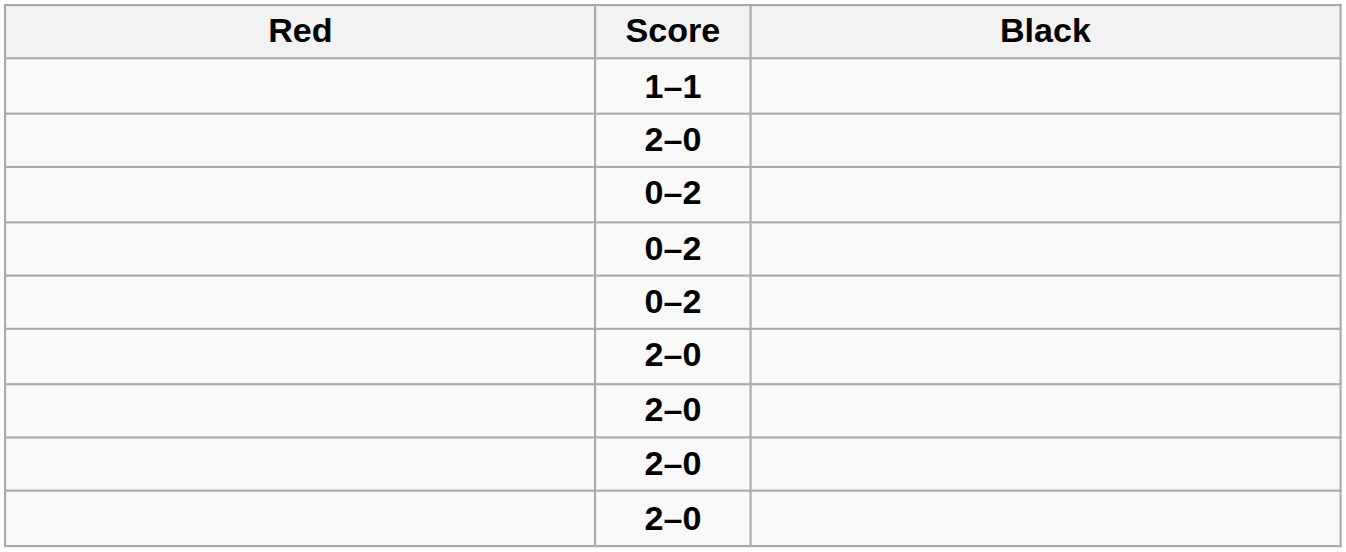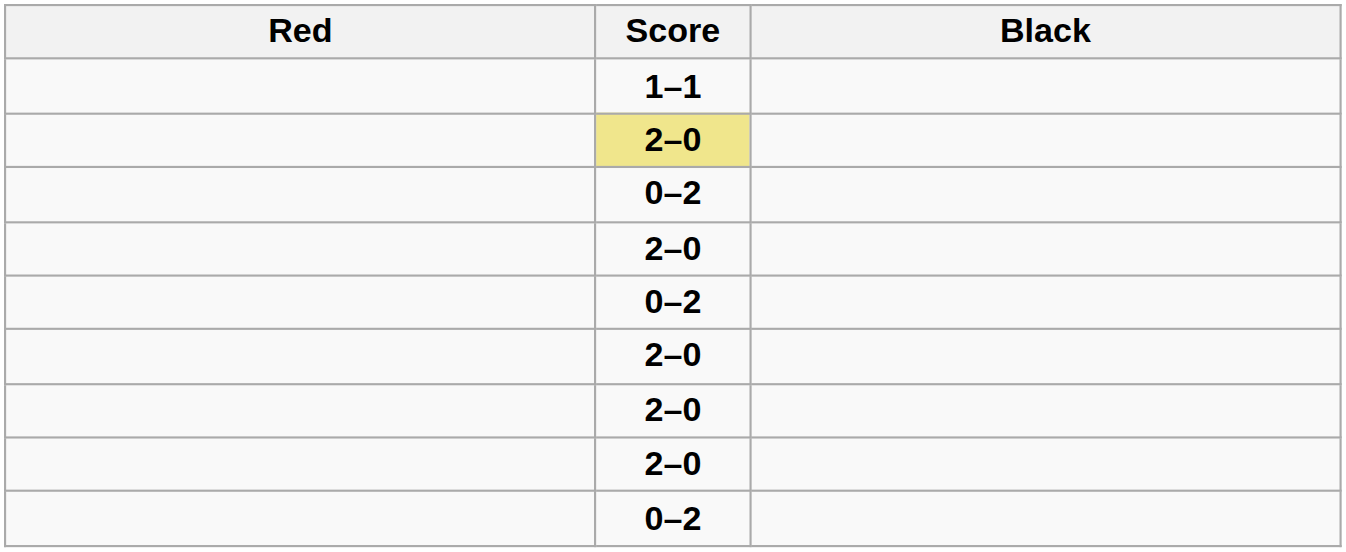(673, 139) no background -> (673, 139) khaki background
(673, 247) 0–2 -> (673, 247) 2–0
(673, 517) 2–0 -> (673, 517) 0–2
